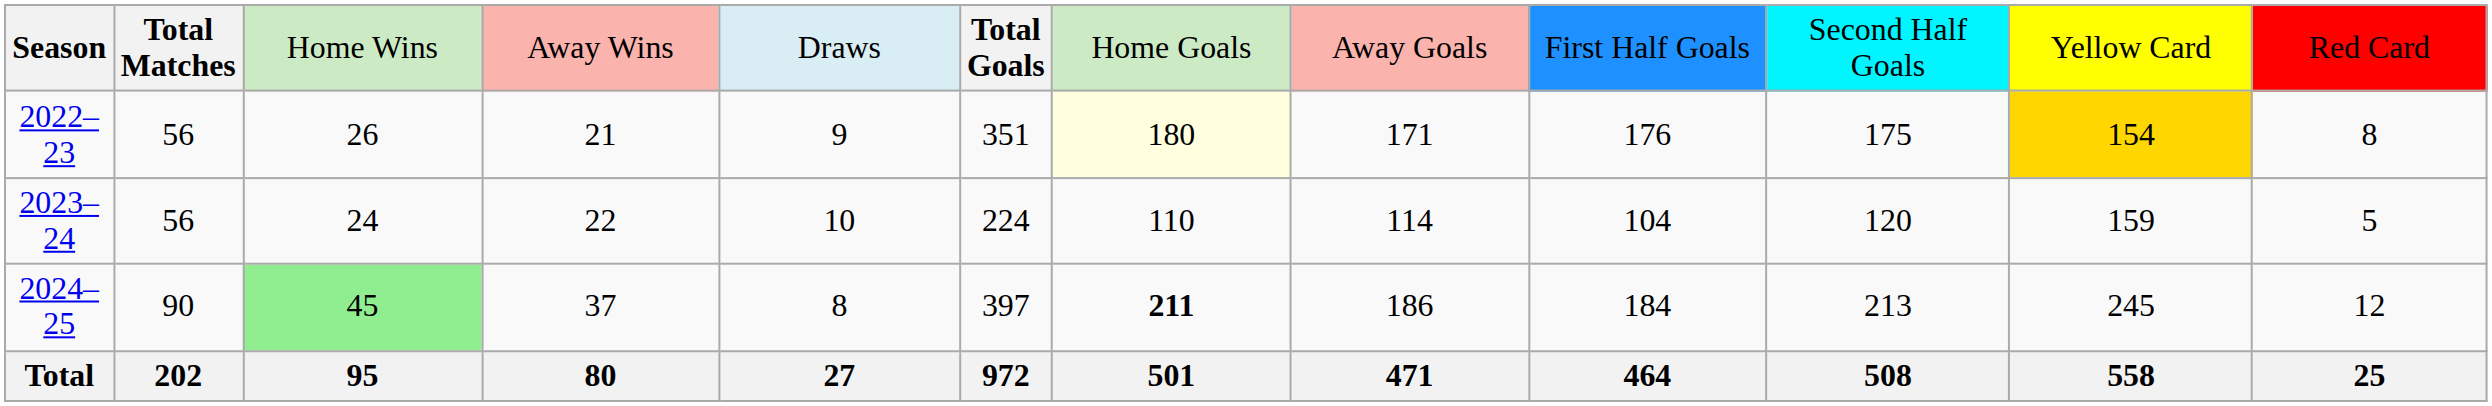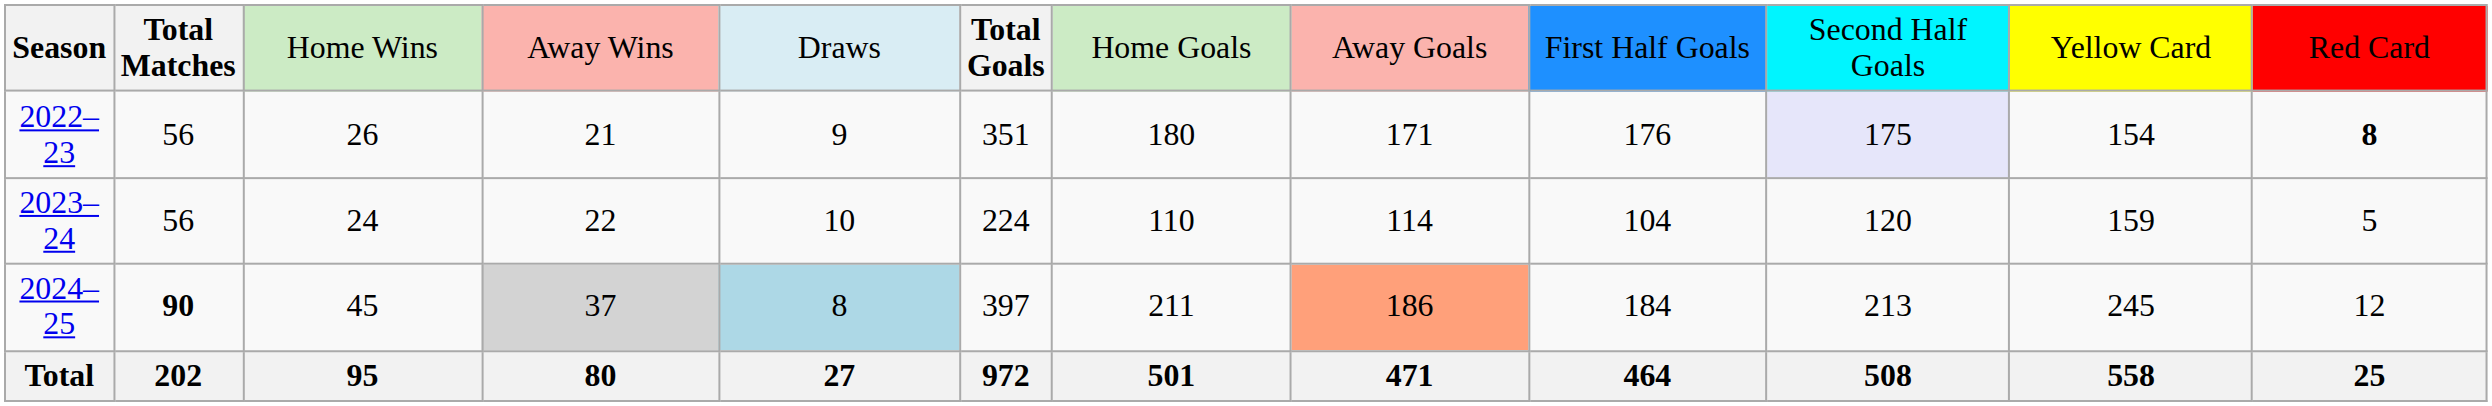(1171, 133) lightyellow background -> (1171, 133) no background
(1888, 133) no background -> (1888, 133) lavender background
(2131, 133) gold background -> (2131, 133) no background
(2369, 133) normal -> (2369, 133) bold
(178, 306) normal -> (178, 306) bold
(362, 306) lightgreen background -> (362, 306) no background
(601, 306) no background -> (601, 306) lightgrey background
(839, 306) no background -> (839, 306) lightblue background
(1171, 306) bold -> (1171, 306) normal
(1410, 306) no background -> (1410, 306) lightsalmon background
